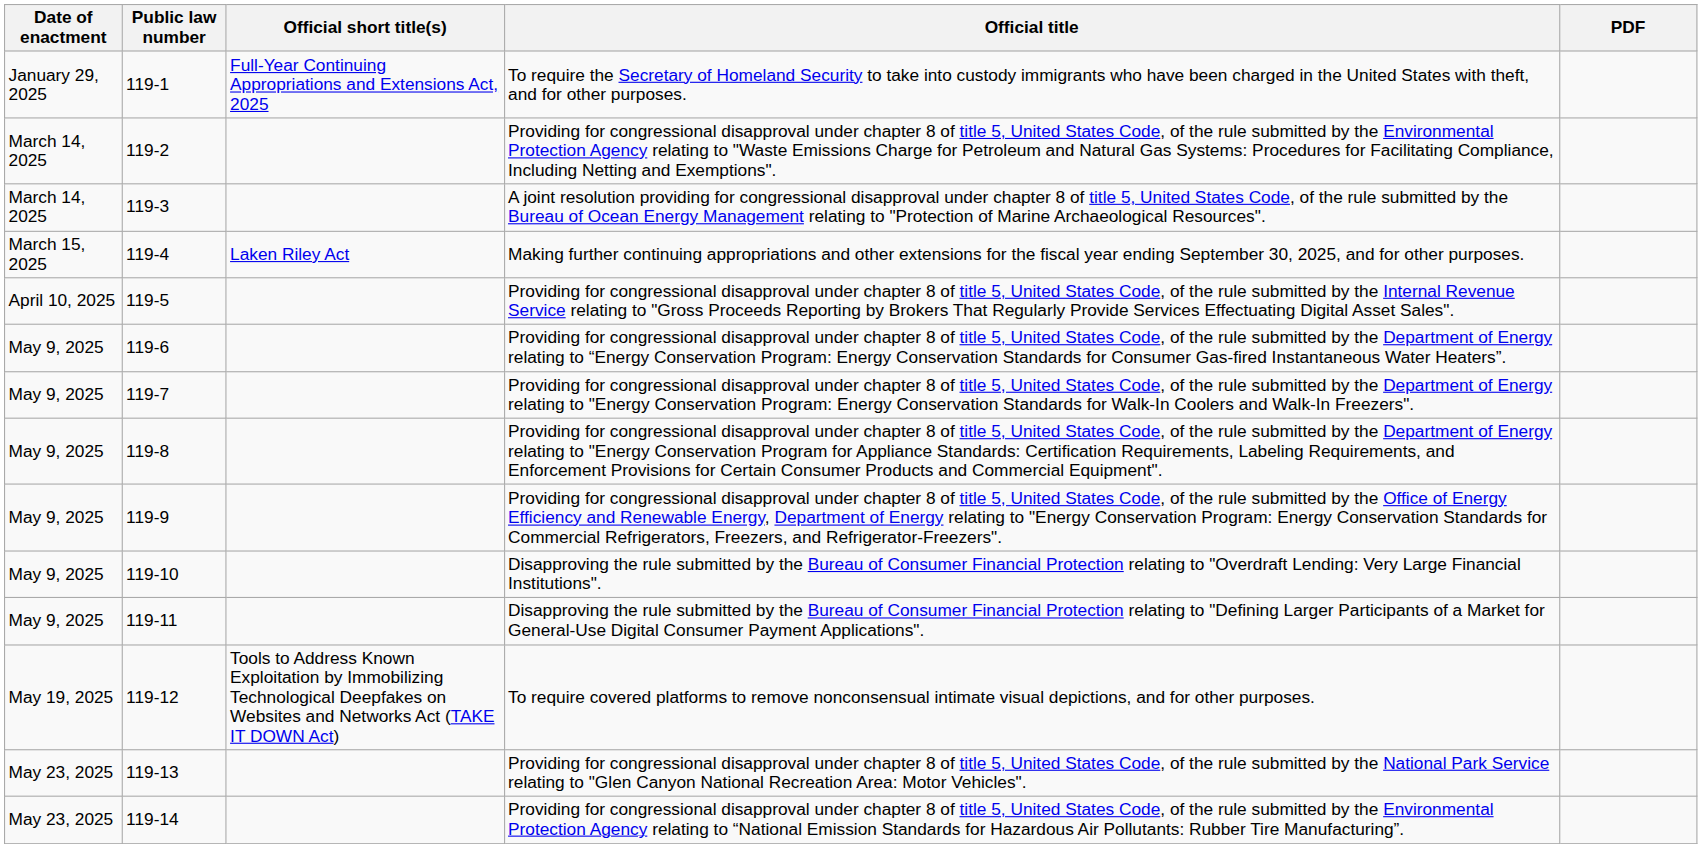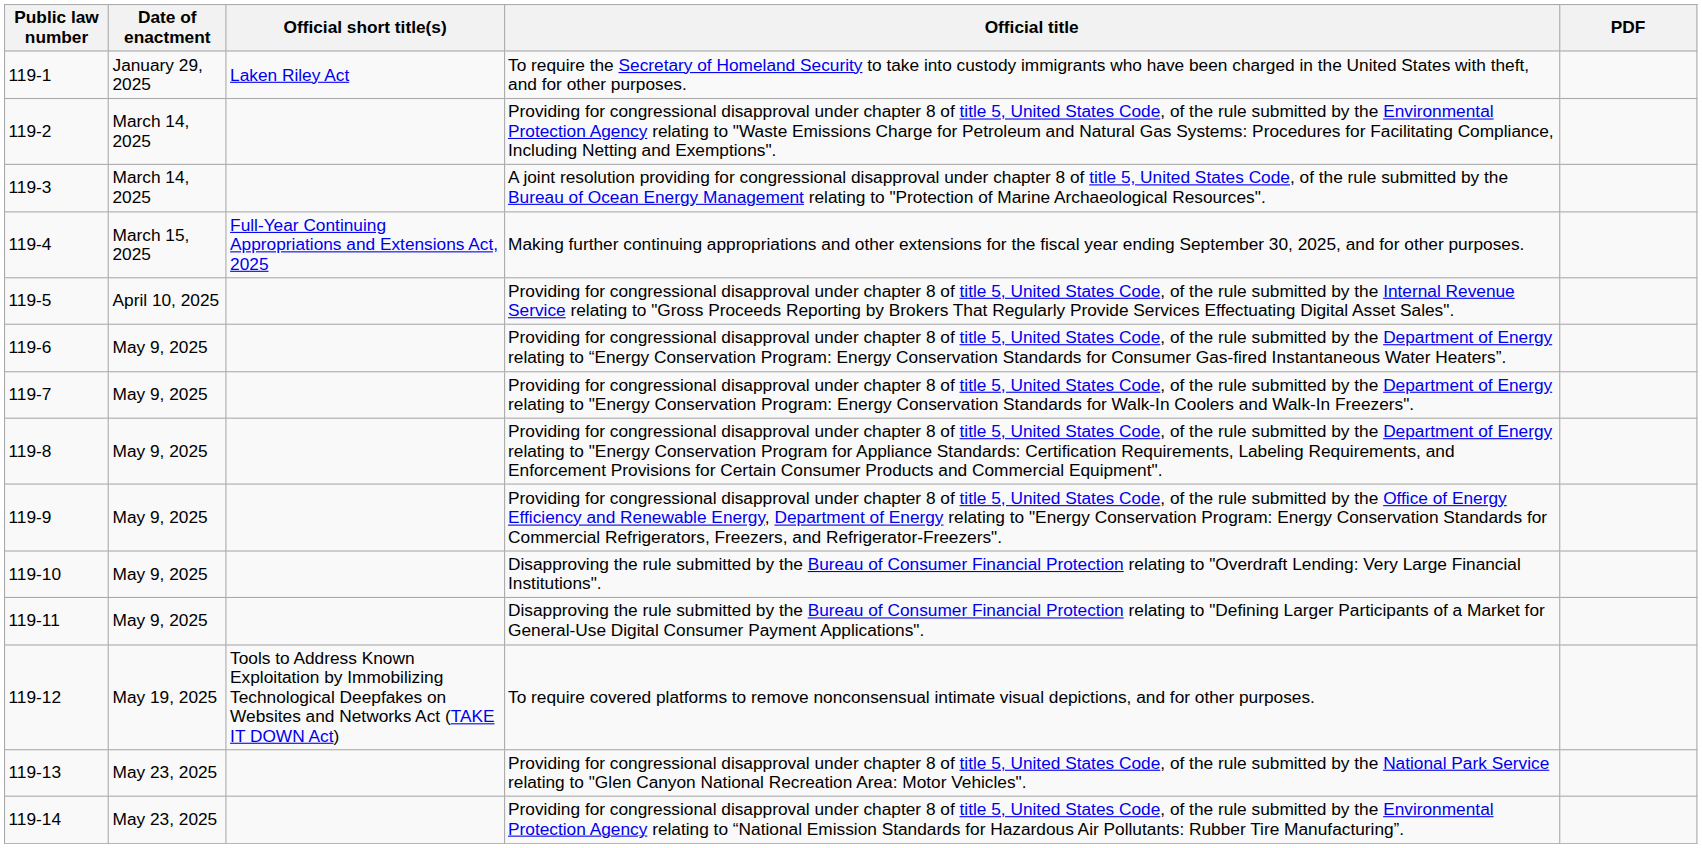columns swapped: (174, 27) <-> (63, 27)
(364, 84) Full-Year Continuing Appropriations and Extensions Act, 2025 -> (290, 74) Laken Riley Act
(290, 254) Laken Riley Act -> (364, 244) Full-Year Continuing Appropriations and Extensions Act, 2025
